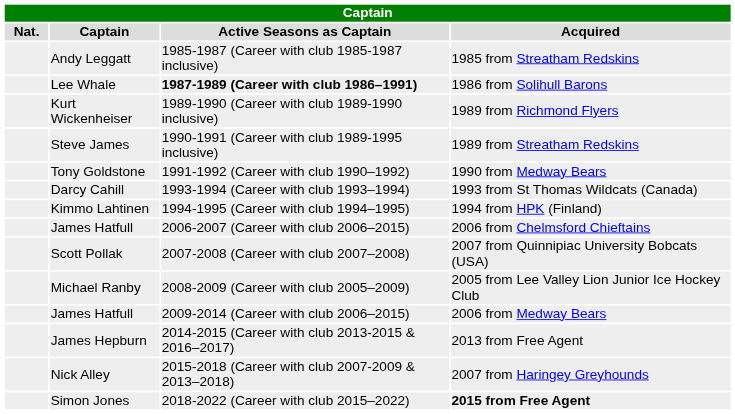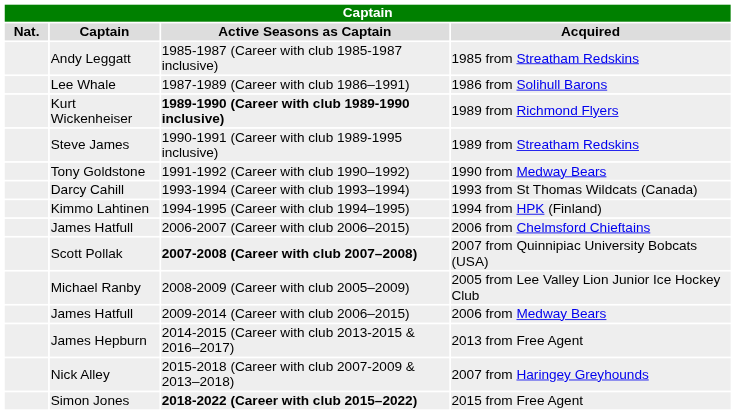(289, 84) bold -> (286, 84) normal
(282, 111) normal -> (286, 111) bold
(286, 253) normal -> (289, 253) bold
(286, 400) normal -> (289, 400) bold
(521, 400) bold -> (517, 400) normal
